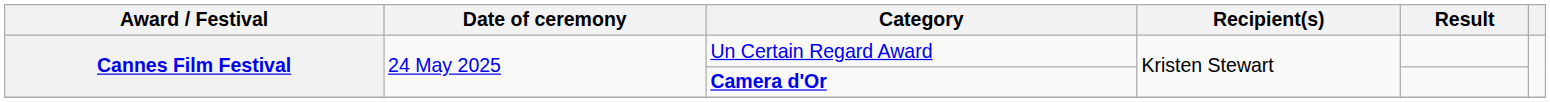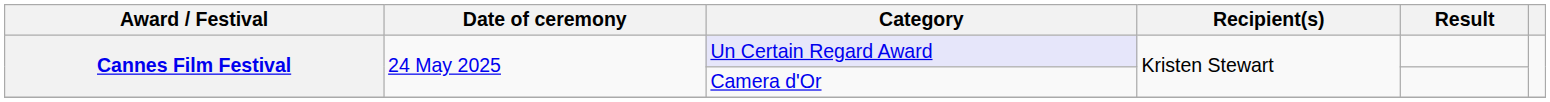(821, 50) no background -> (821, 50) lavender background
(769, 81) bold -> (766, 81) normal
